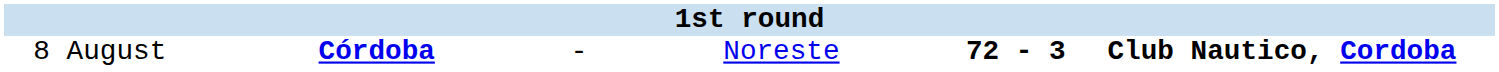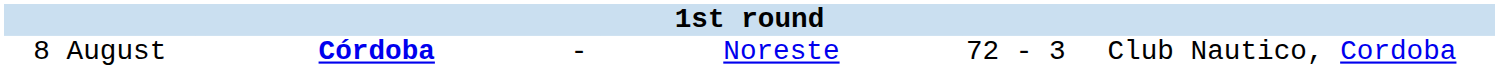(1016, 52) bold -> (1016, 52) normal
(1282, 52) bold -> (1282, 52) normal
